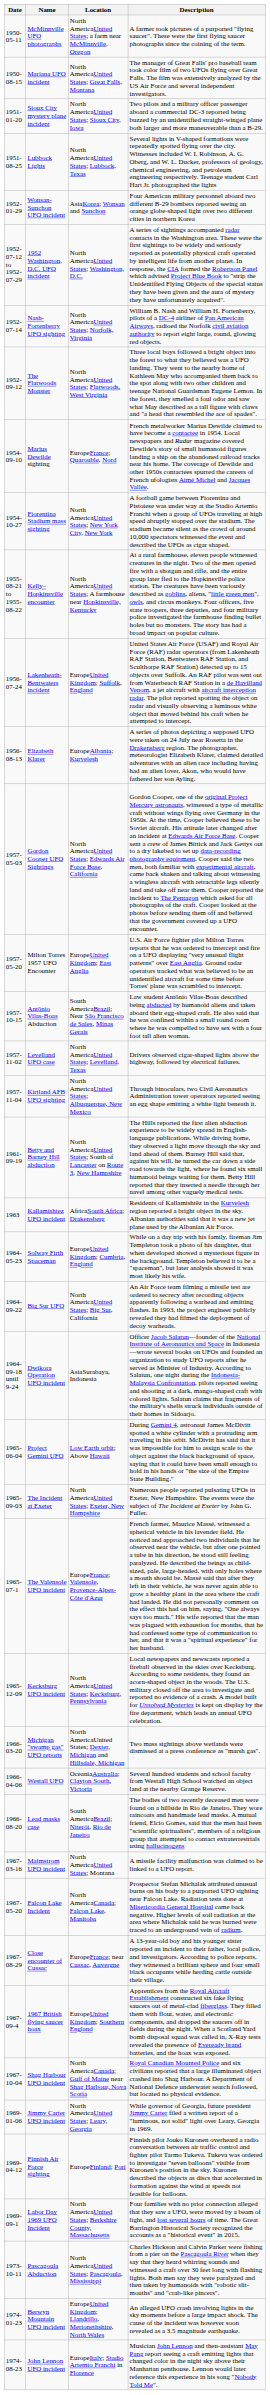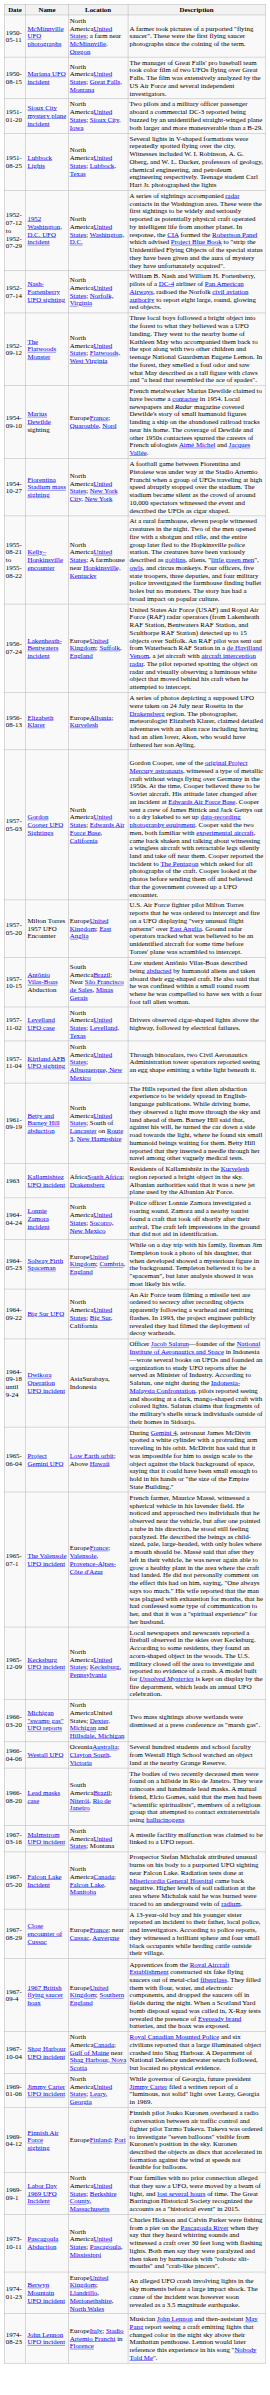- row: (46, 207)
+ row: (39, 1218)
- row: (45, 1501)
